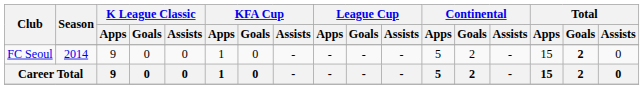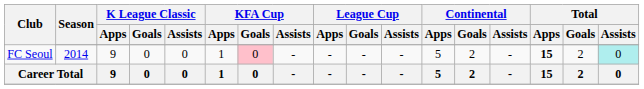(255, 54) no background -> (255, 54) pink background
(547, 54) normal -> (547, 54) bold
(580, 54) bold -> (580, 54) normal
(618, 54) no background -> (618, 54) paleturquoise background
